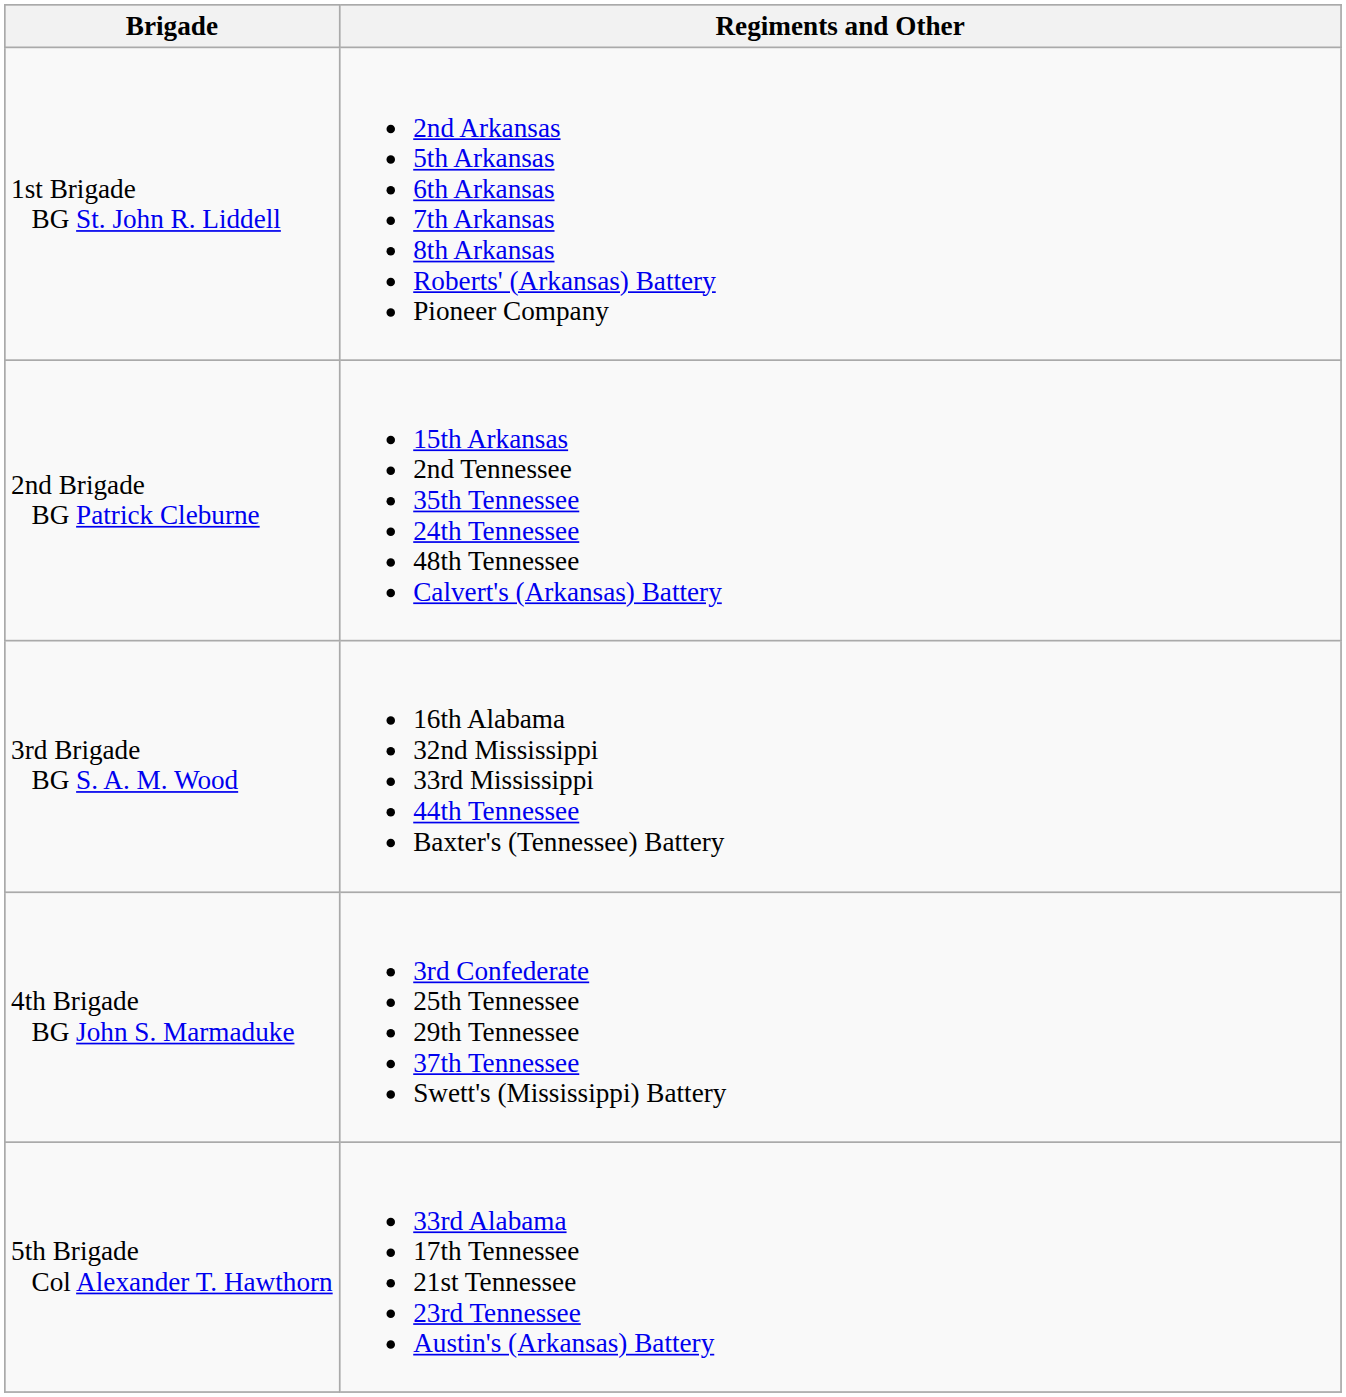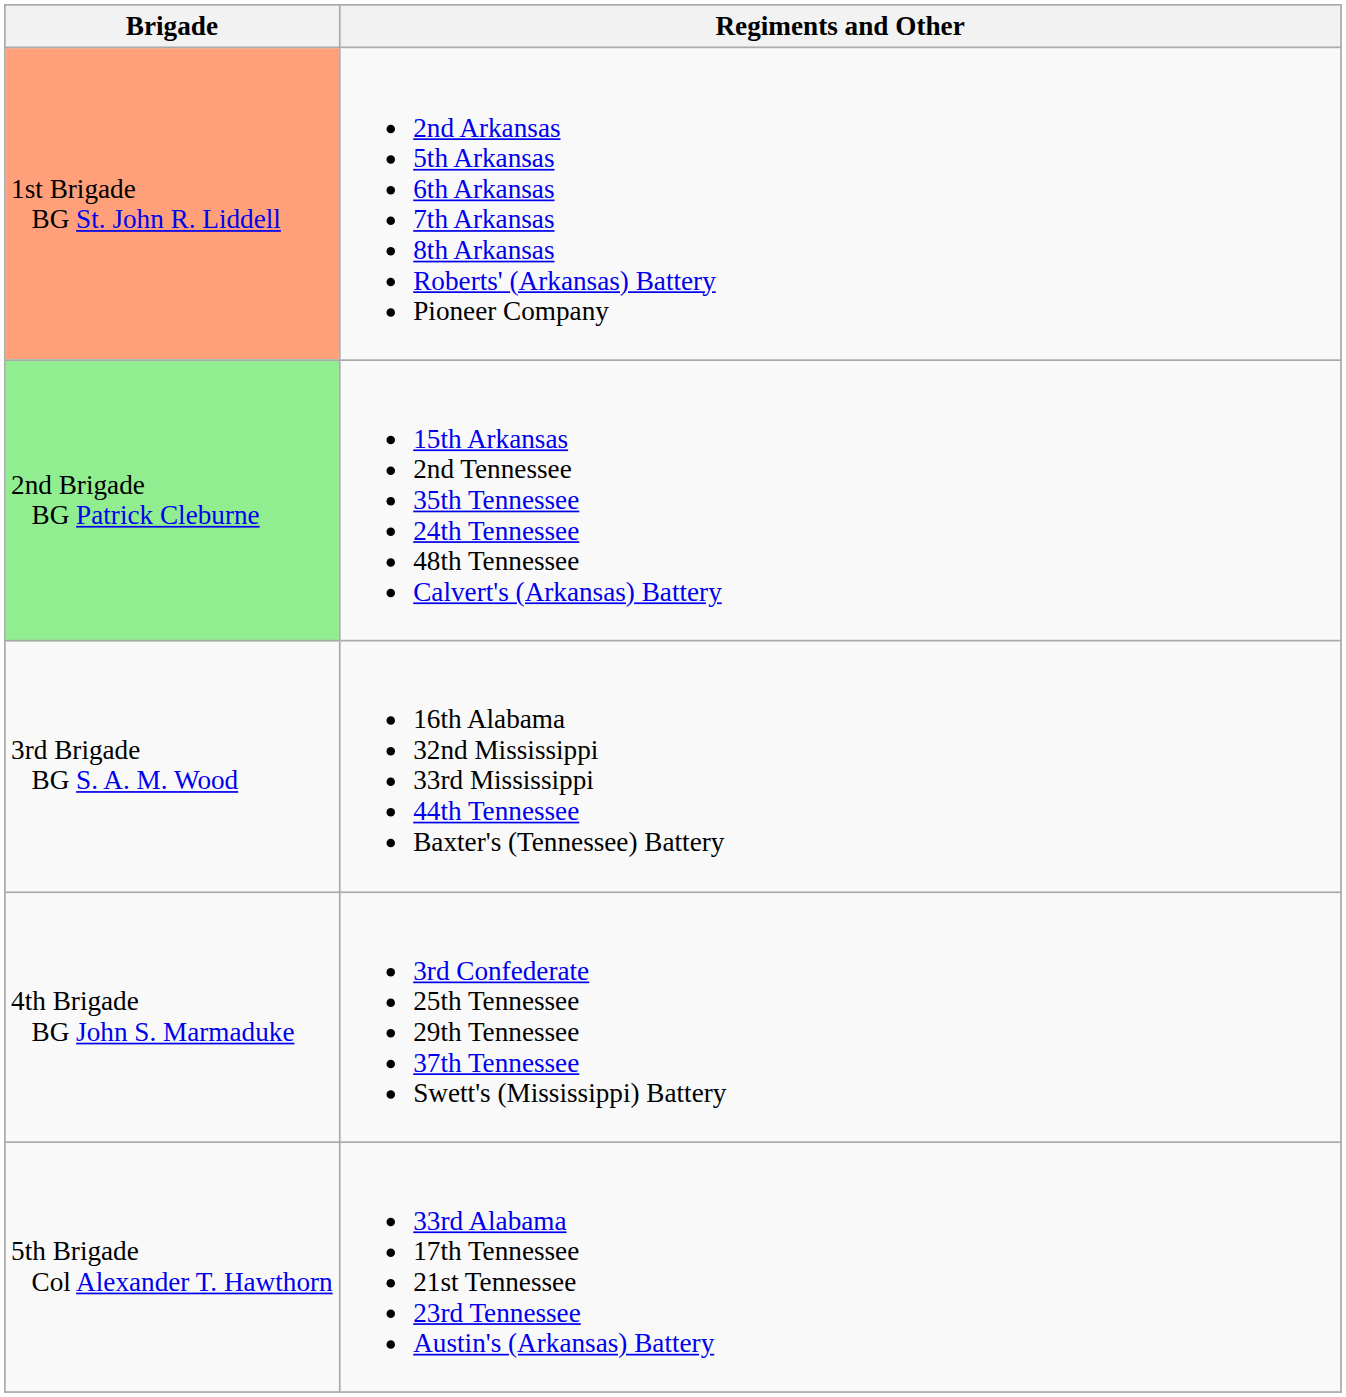(146, 203) no background -> (146, 203) lightsalmon background
(135, 499) no background -> (135, 499) lightgreen background
